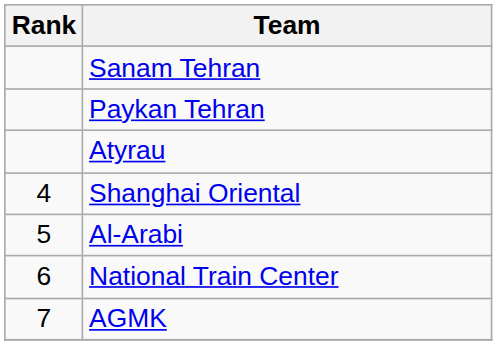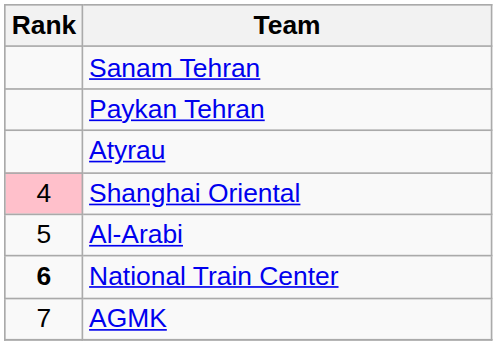(44, 192) no background -> (44, 192) pink background
(44, 276) normal -> (44, 276) bold
